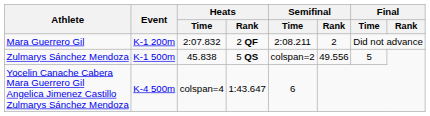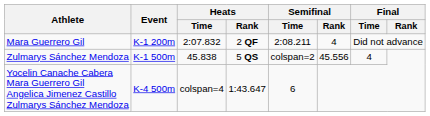(334, 42) 2 -> (334, 42) 4
(334, 57) 49.556 -> (334, 57) 45.556
(369, 57) 5 -> (369, 57) 4
